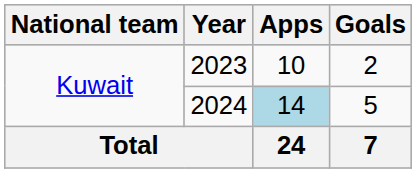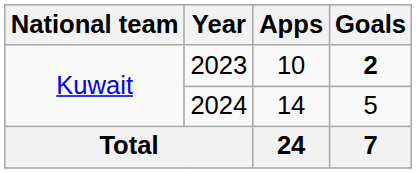(370, 65) normal -> (370, 65) bold
(291, 106) lightblue background -> (291, 106) no background
